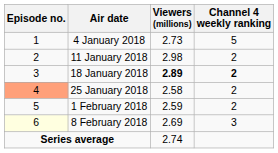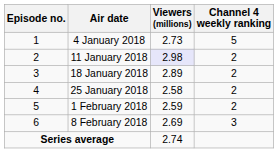(172, 57) no background -> (172, 57) lavender background
(172, 73) bold -> (172, 73) normal
(234, 73) bold -> (234, 73) normal
(36, 90) lightsalmon background -> (36, 90) no background
(36, 123) lightyellow background -> (36, 123) no background
